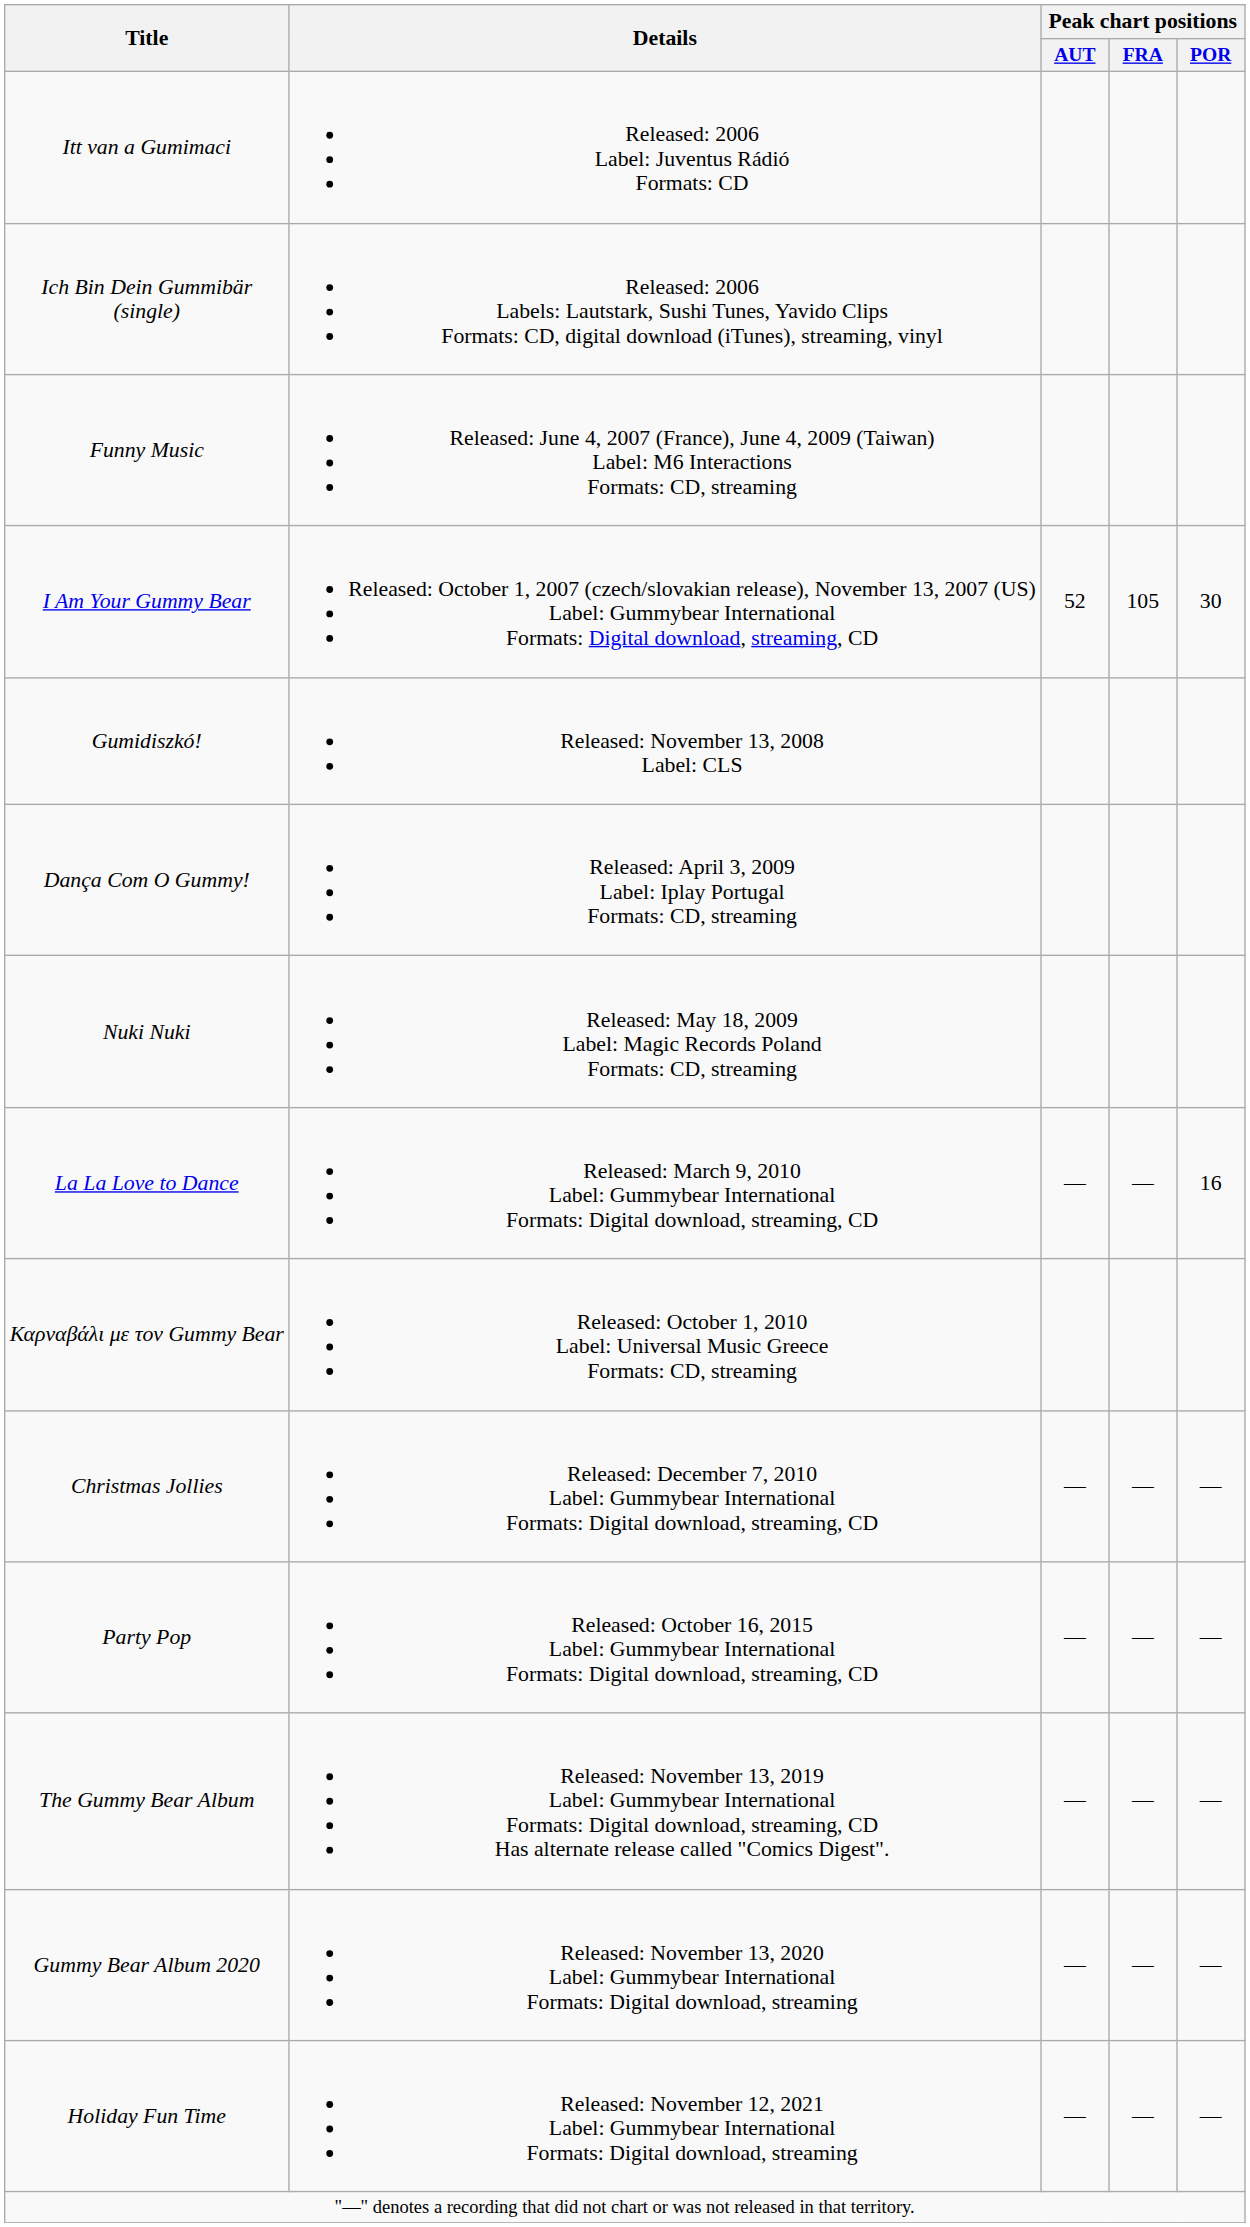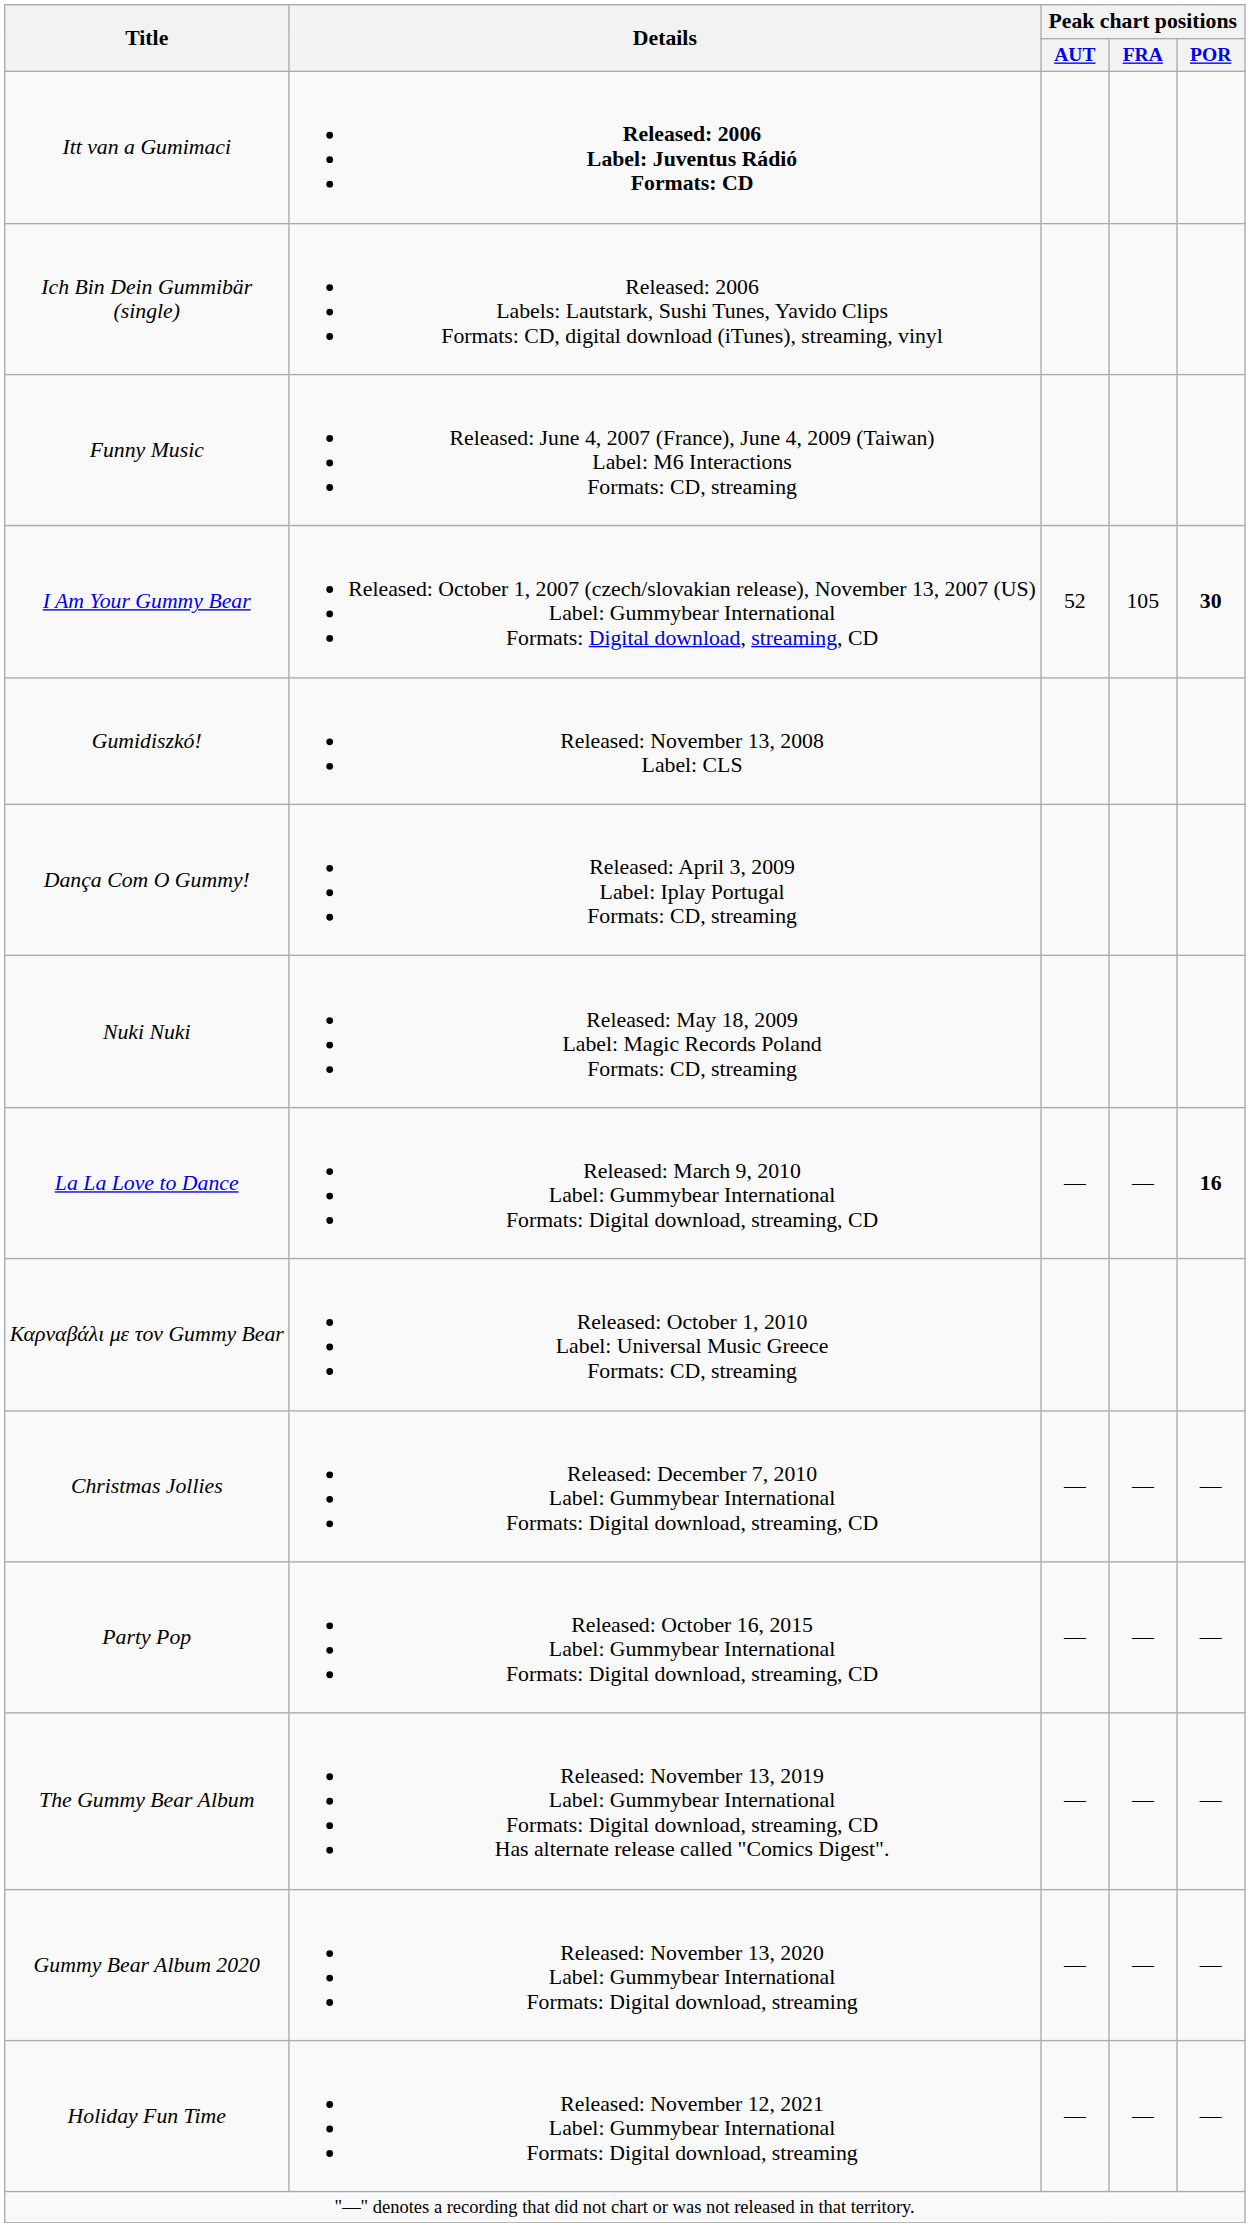(665, 159) normal -> (665, 159) bold
(1211, 601) normal -> (1211, 601) bold
(1211, 1182) normal -> (1211, 1182) bold
